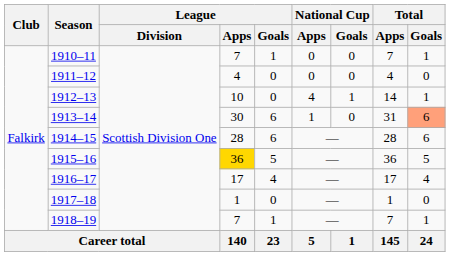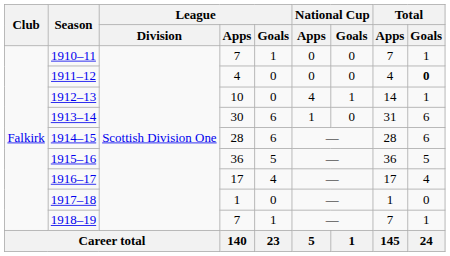(426, 76) normal -> (426, 76) bold
(426, 117) lightsalmon background -> (426, 117) no background
(237, 158) gold background -> (237, 158) no background
